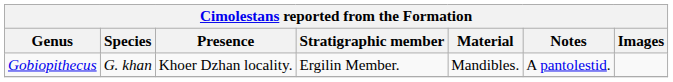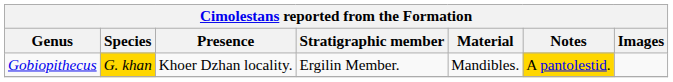(128, 64) no background -> (128, 64) gold background
(568, 64) no background -> (568, 64) gold background
